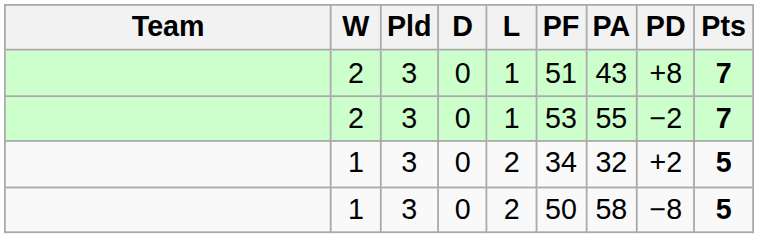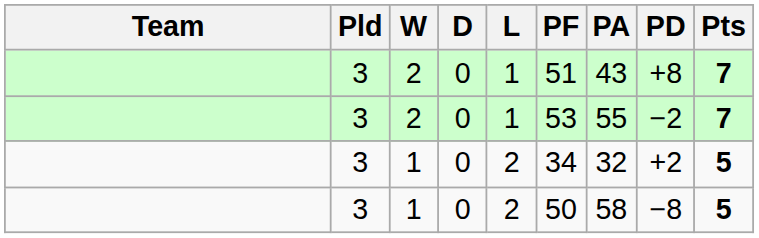columns swapped: (409, 27) <-> (356, 27)
